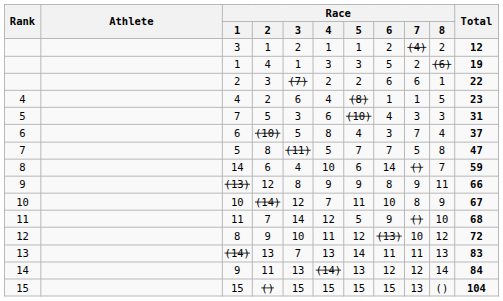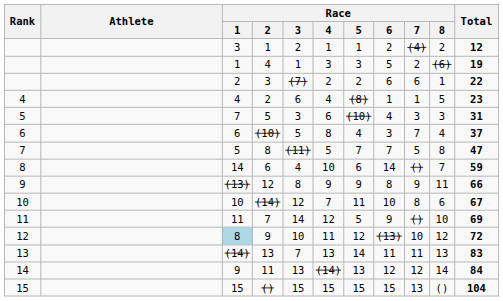(442, 202) 9 -> (442, 202) 6
(476, 219) 68 -> (476, 219) 69
(237, 236) no background -> (237, 236) lightblue background
